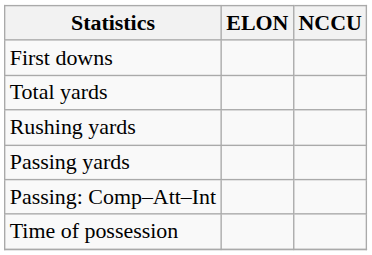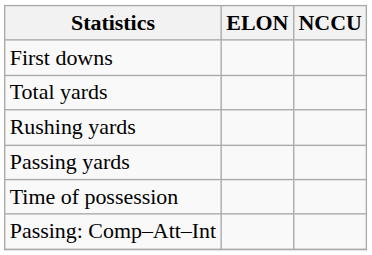rows swapped: (113, 196) <-> (94, 231)
